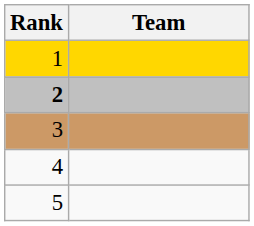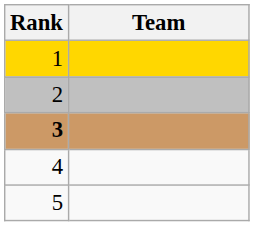(57, 94) bold -> (57, 94) normal
(57, 130) normal -> (57, 130) bold
